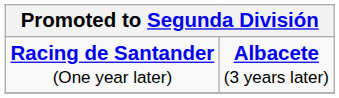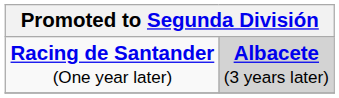(276, 64) no background -> (276, 64) lightgrey background
